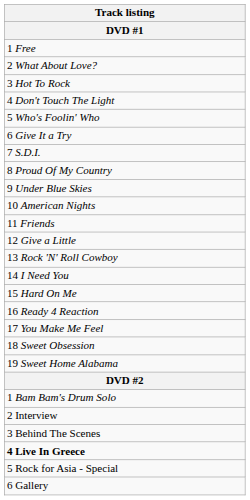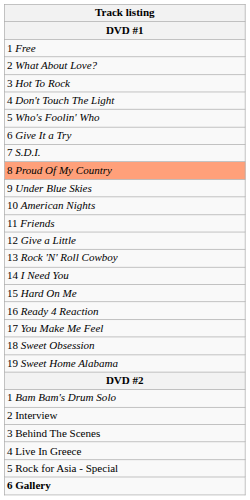(59, 170) no background -> (59, 170) lightsalmon background
(46, 450) bold -> (44, 450) normal
(28, 485) normal -> (29, 485) bold
